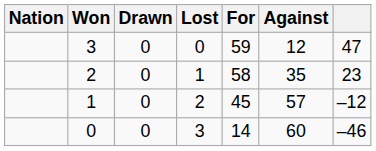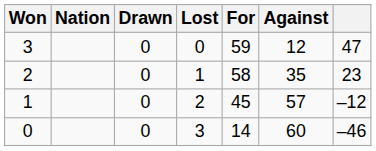columns swapped: (36, 18) <-> (91, 18)
